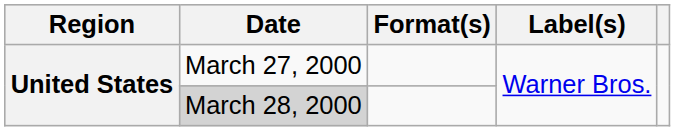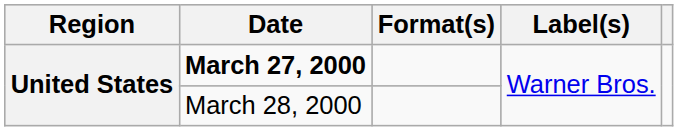(273, 65) normal -> (275, 65) bold
(273, 105) lightgrey background -> (273, 105) no background
